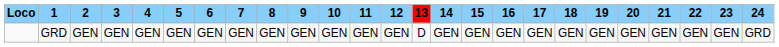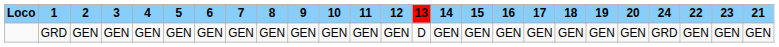columns swapped: (664, 13) <-> (758, 13)
